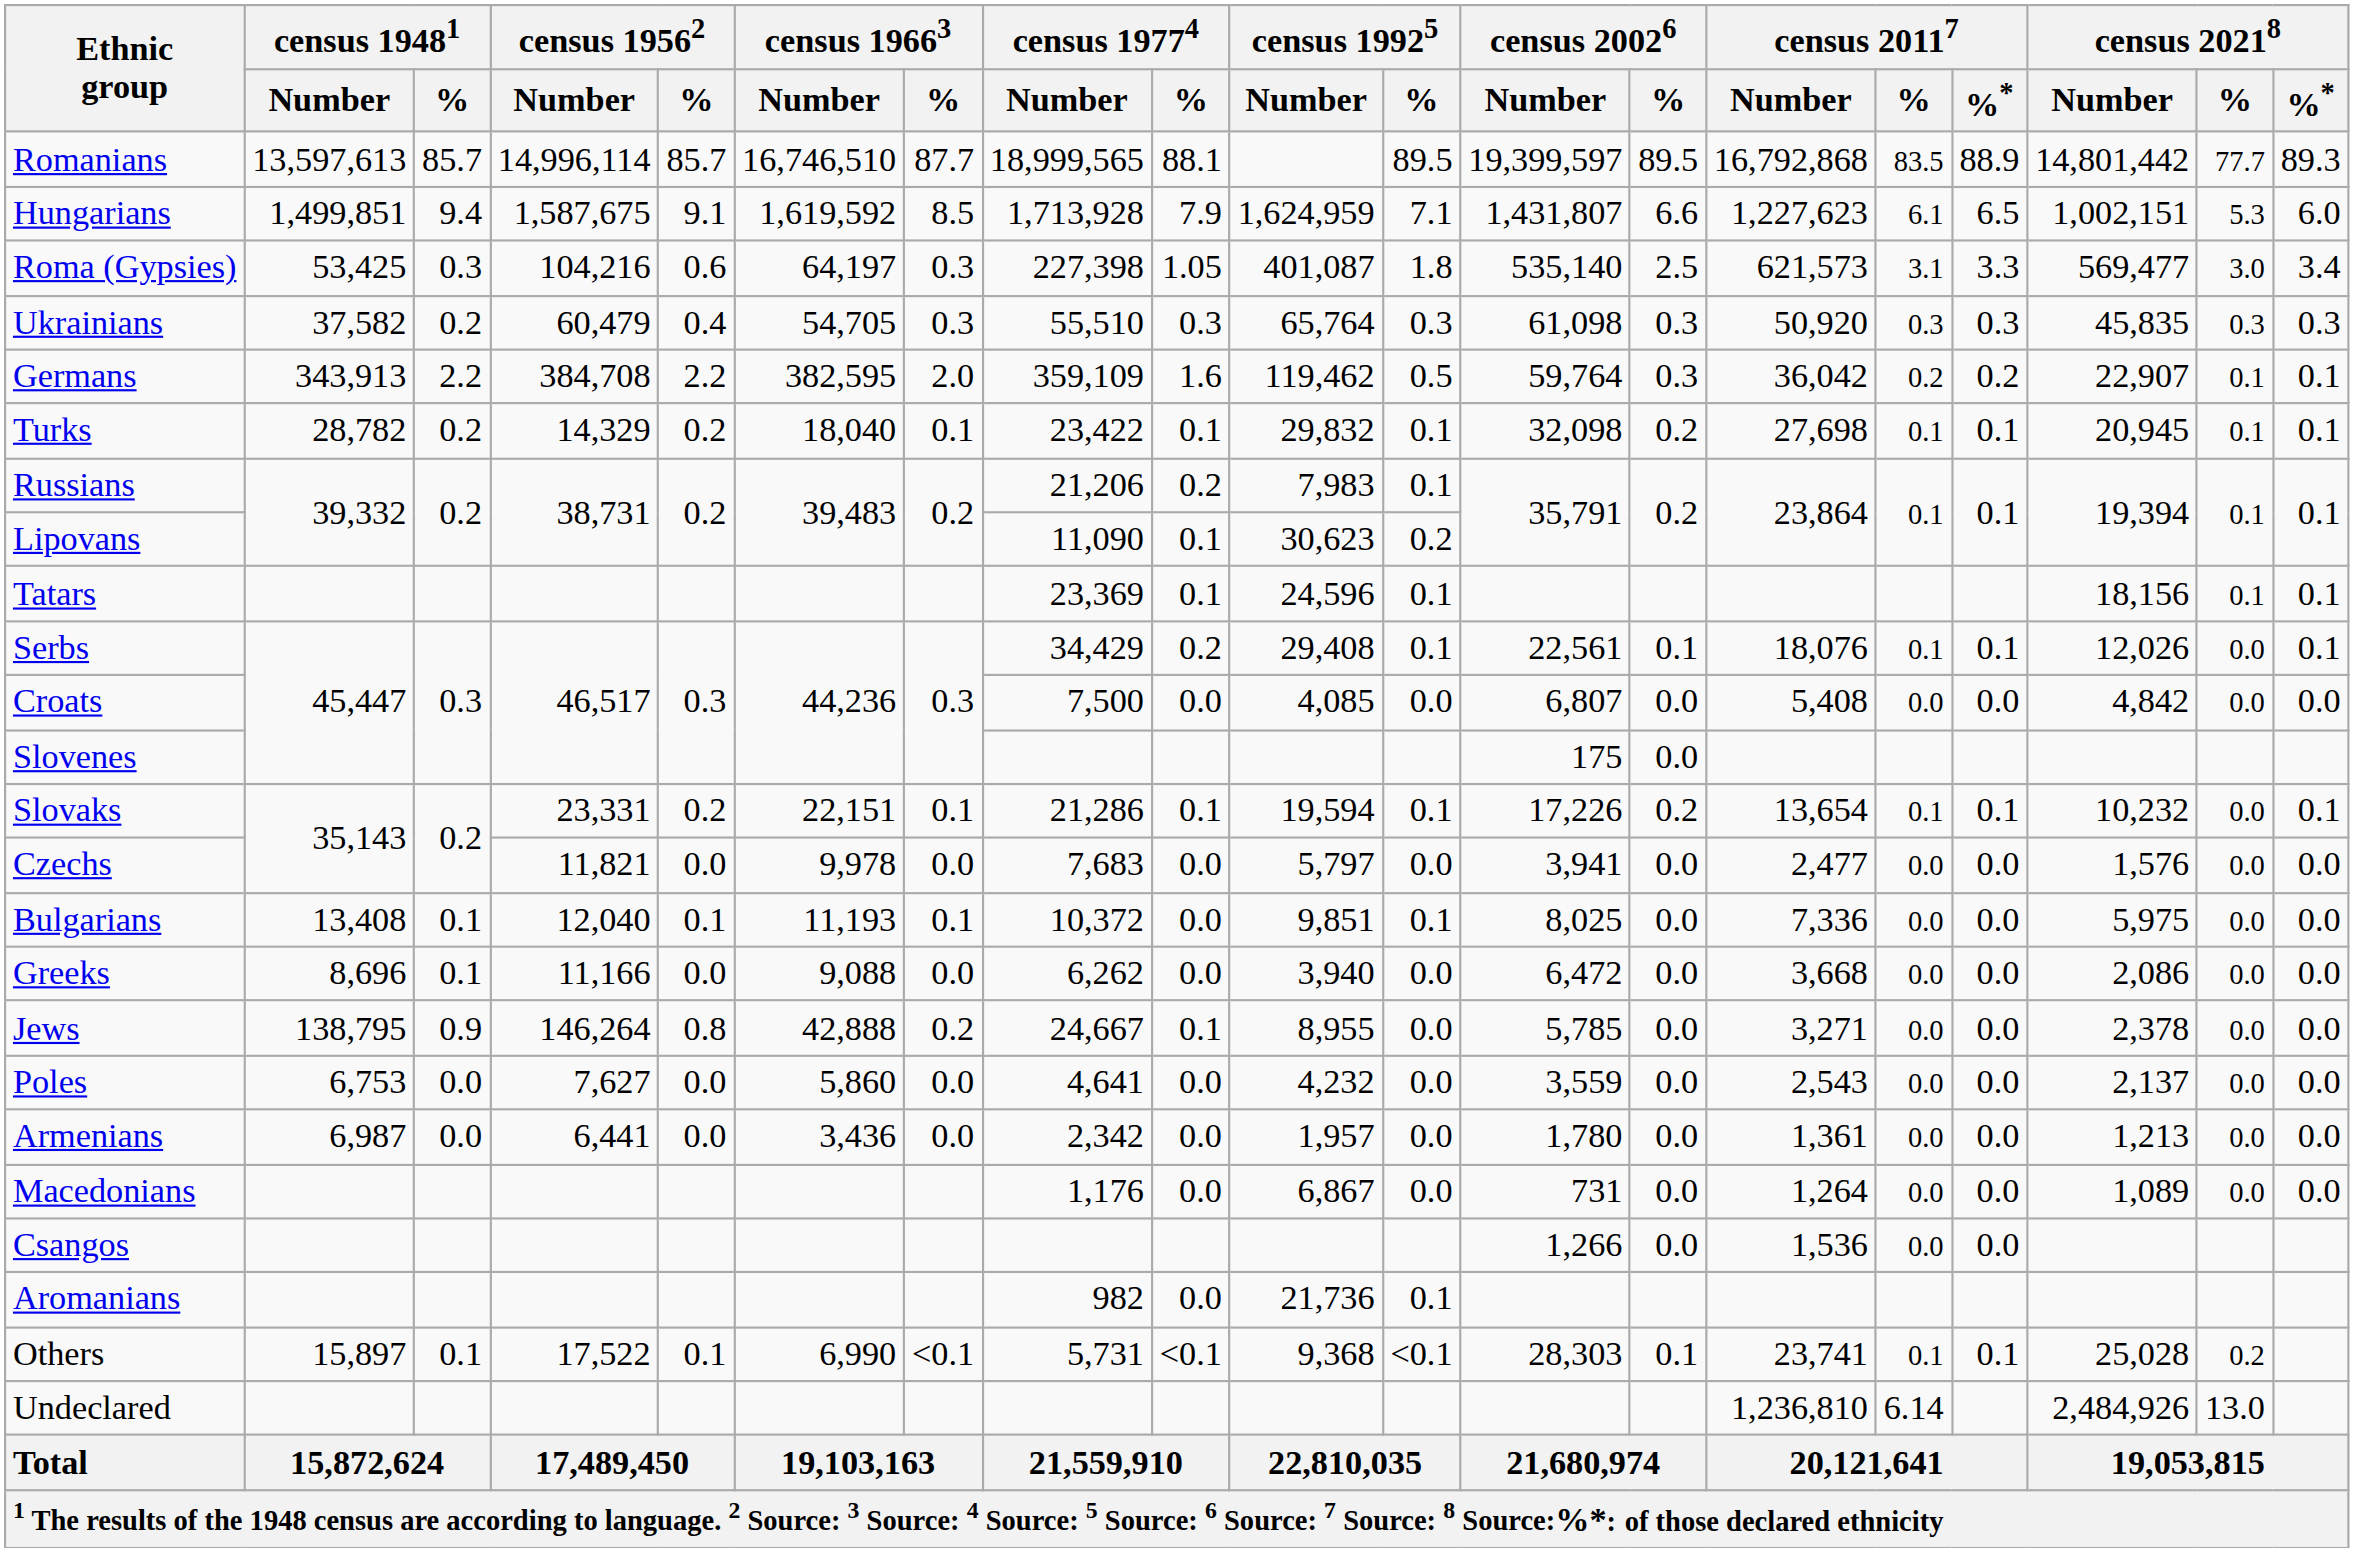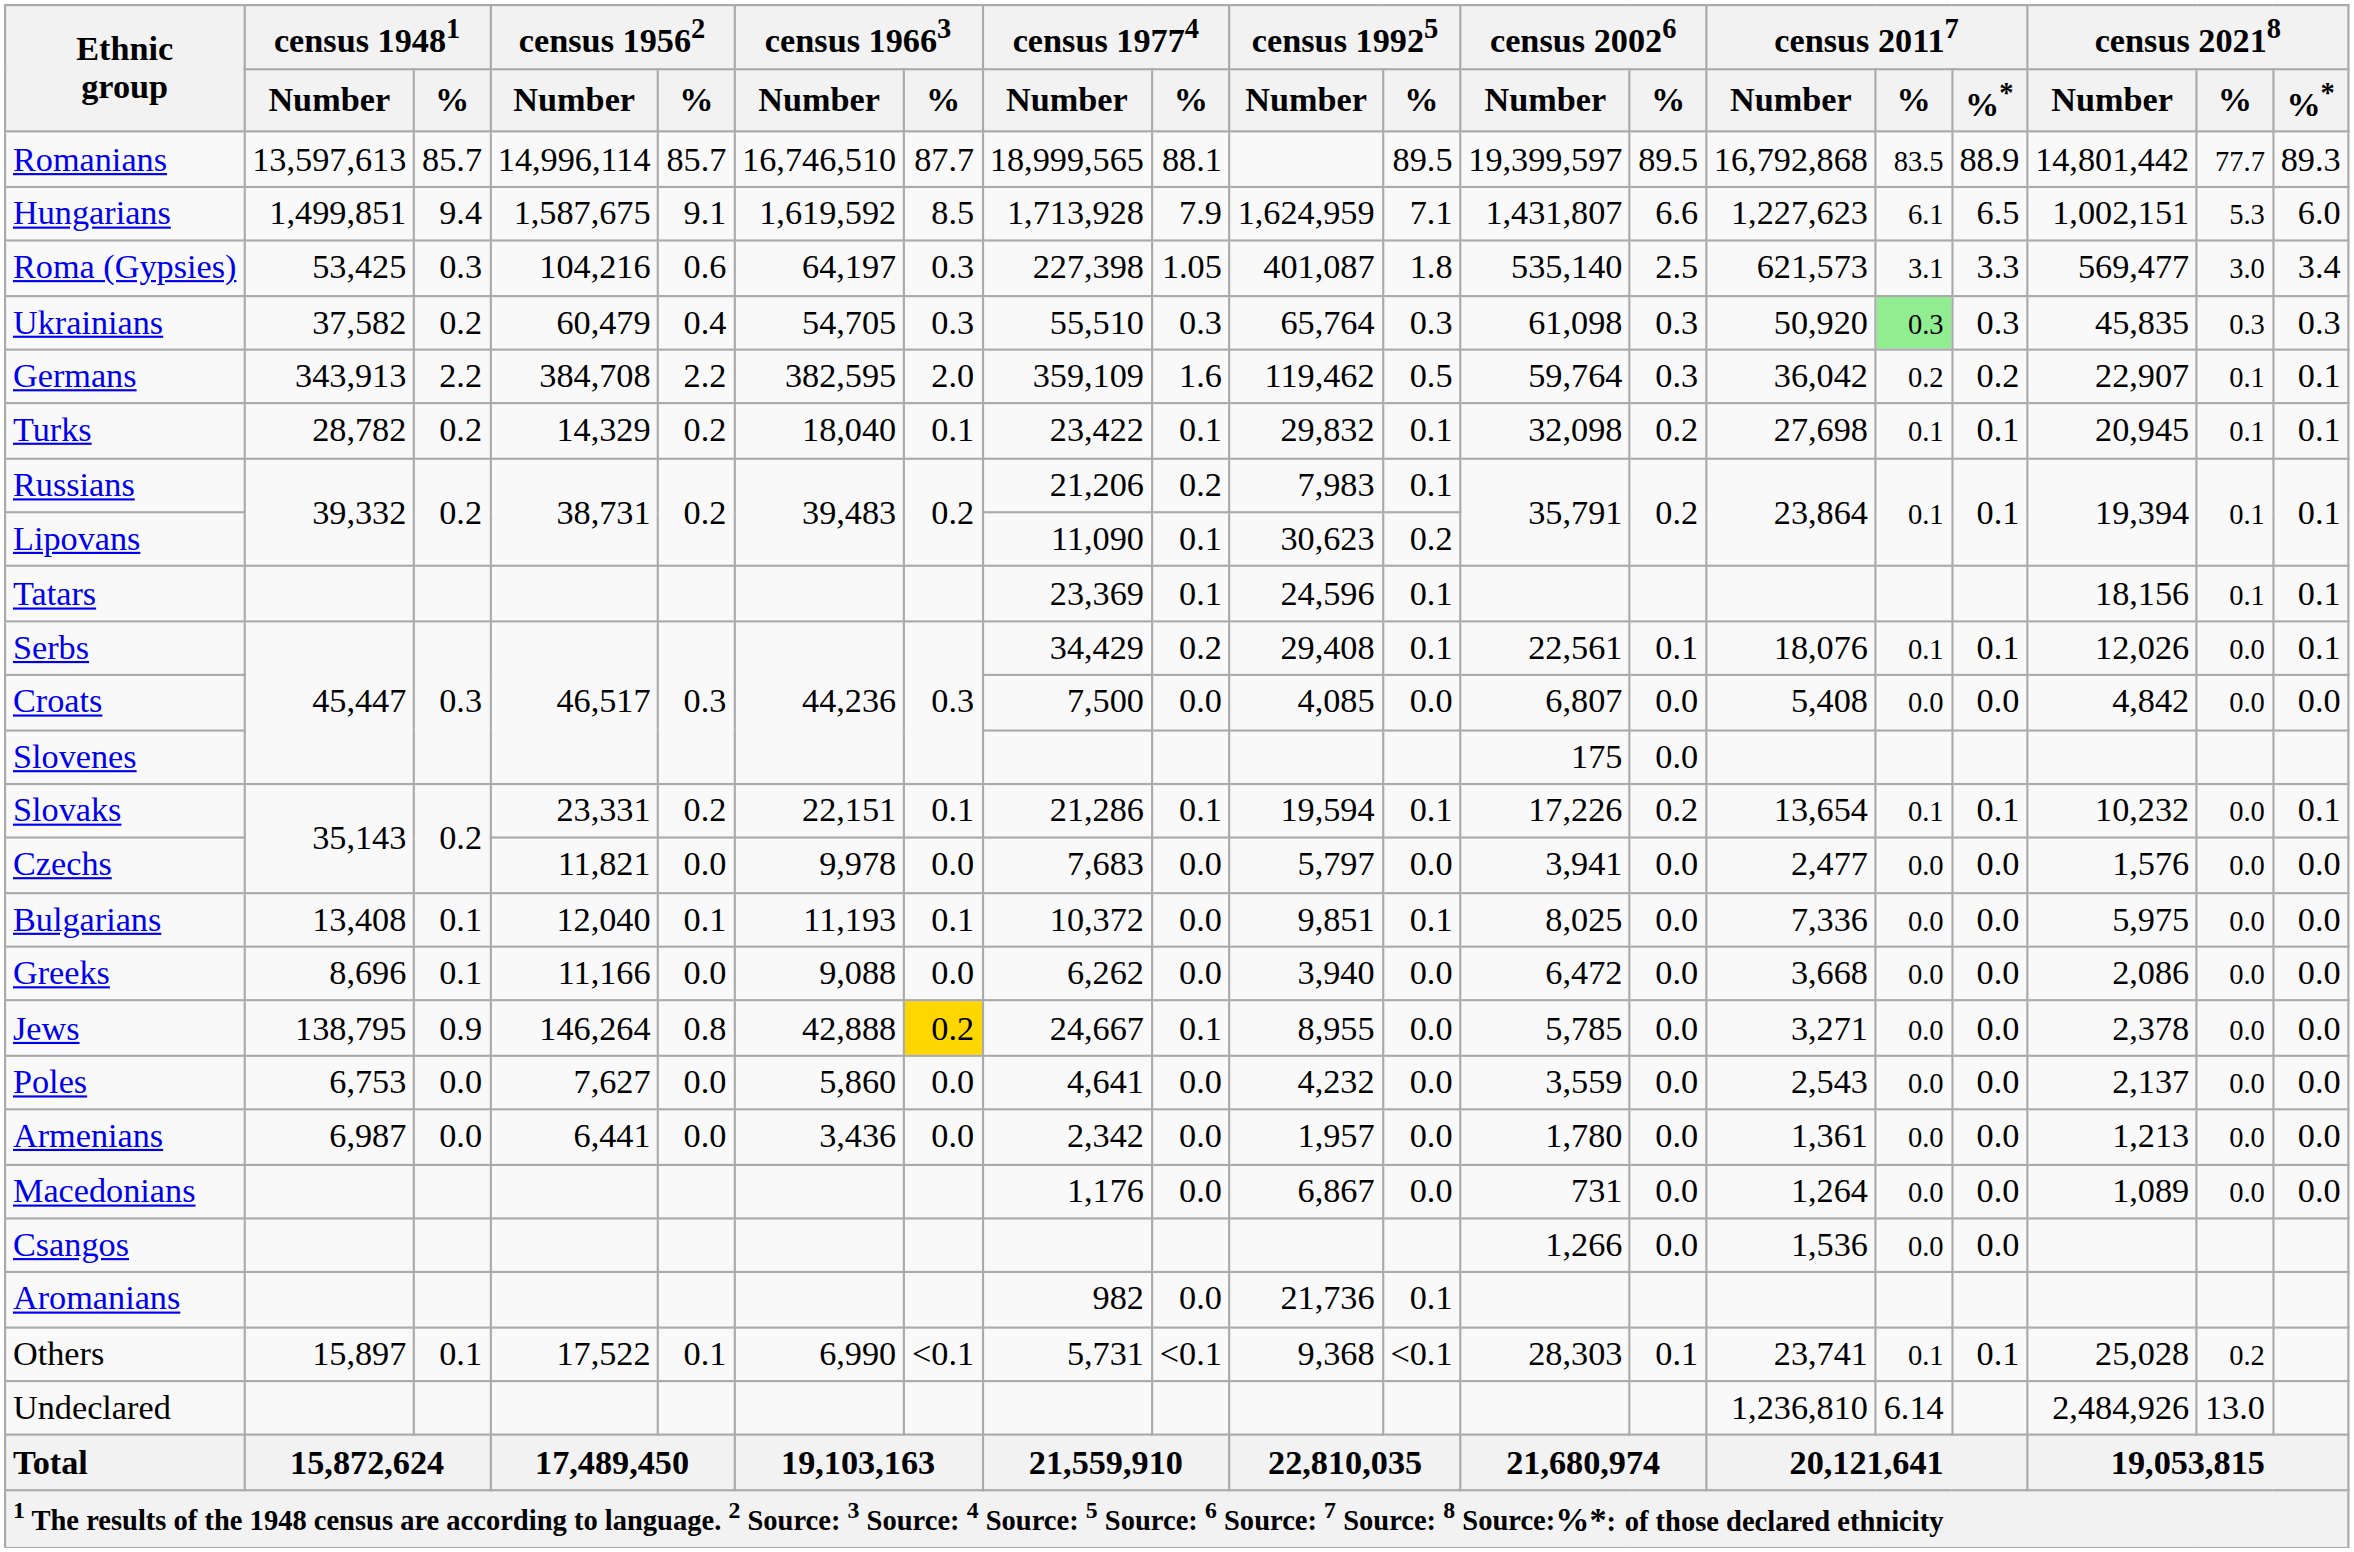(1926, 323) no background -> (1926, 323) lightgreen background
(953, 1027) no background -> (953, 1027) gold background
